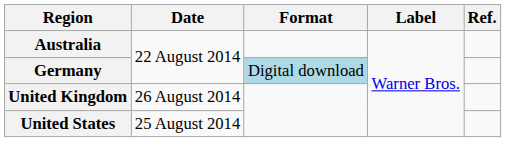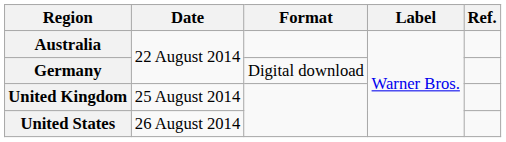(306, 70) lightblue background -> (306, 70) no background
(188, 96) 26 August 2014 -> (188, 96) 25 August 2014
(188, 123) 25 August 2014 -> (188, 123) 26 August 2014
